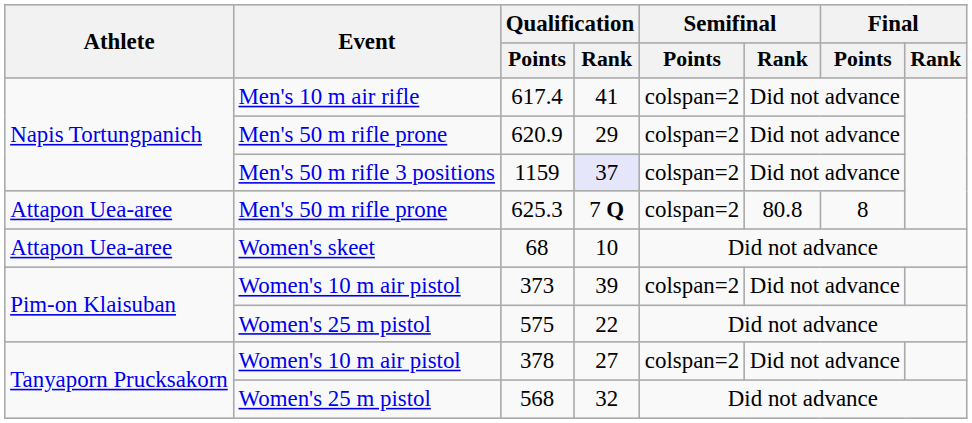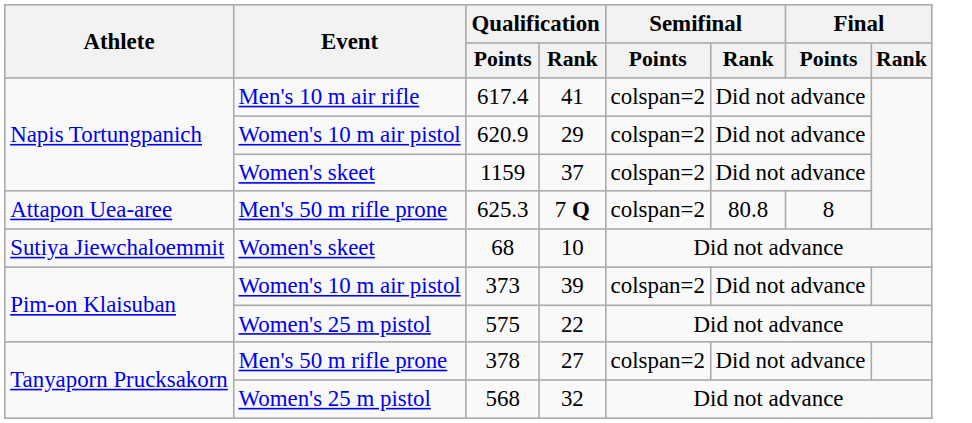(343, 135) Men's 50 m rifle prone -> (350, 135) Women's 10 m air pistol
(367, 172) Men's 50 m rifle 3 positions -> (307, 172) Women's skeet
(607, 172) lavender background -> (572, 172) no background
(91, 248) Attapon Uea-aree -> (117, 248) Sutiya Jiewchaloemmit
(350, 361) Women's 10 m air pistol -> (343, 361) Men's 50 m rifle prone
